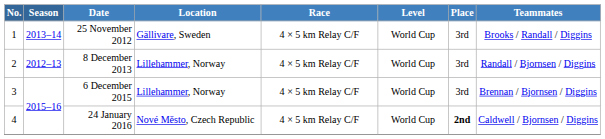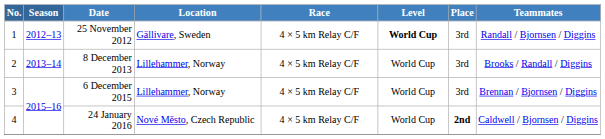(44, 35) 2013–14 -> (44, 35) 2012–13
(413, 35) normal -> (413, 35) bold
(538, 35) Brooks / Randall / Diggins -> (538, 35) Randall / Bjornsen / Diggins
(44, 63) 2012–13 -> (44, 63) 2013–14
(538, 63) Randall / Bjornsen / Diggins -> (538, 63) Brooks / Randall / Diggins
